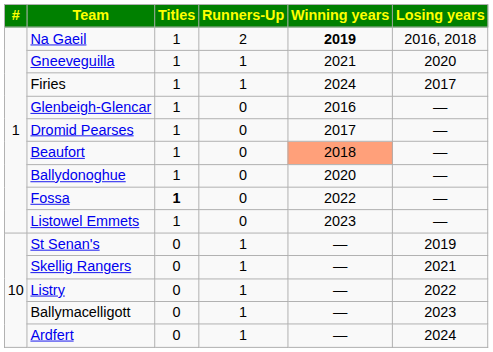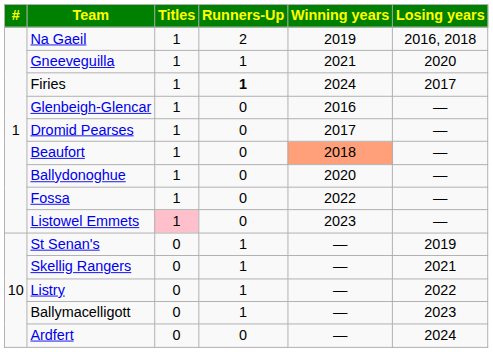(340, 38) bold -> (340, 38) normal
(243, 84) normal -> (243, 84) bold
(177, 198) bold -> (177, 198) normal
(177, 221) no background -> (177, 221) pink background
(243, 335) 1 -> (243, 335) 0
